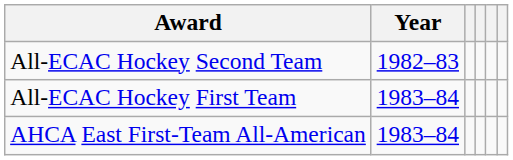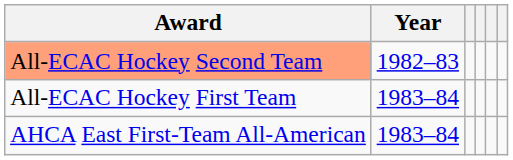(166, 60) no background -> (166, 60) lightsalmon background
